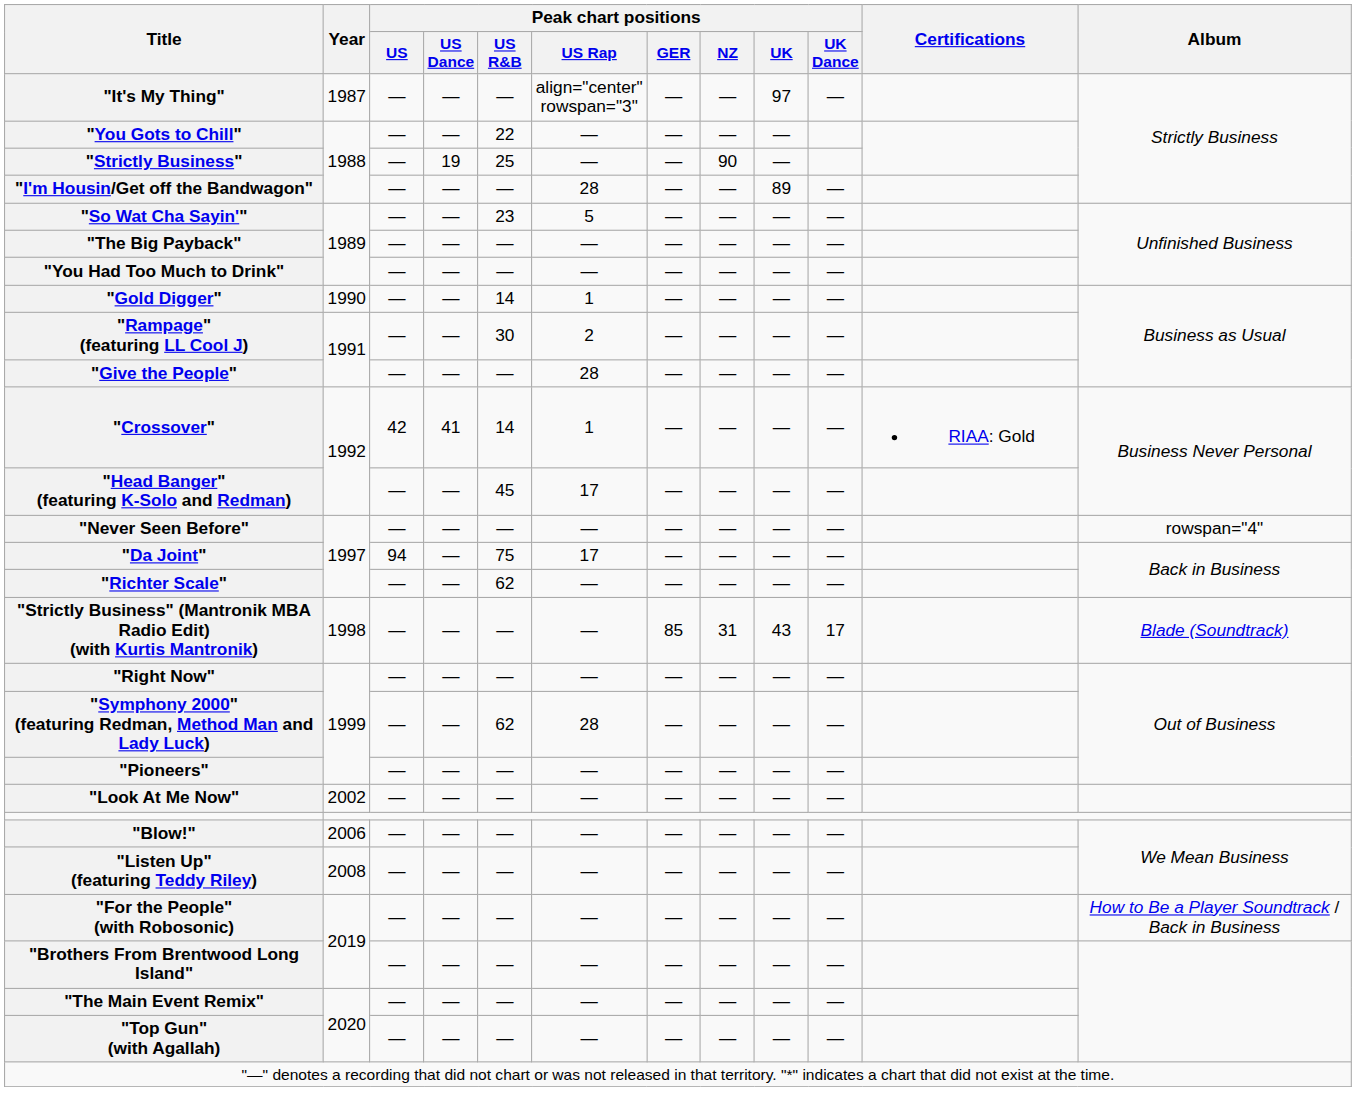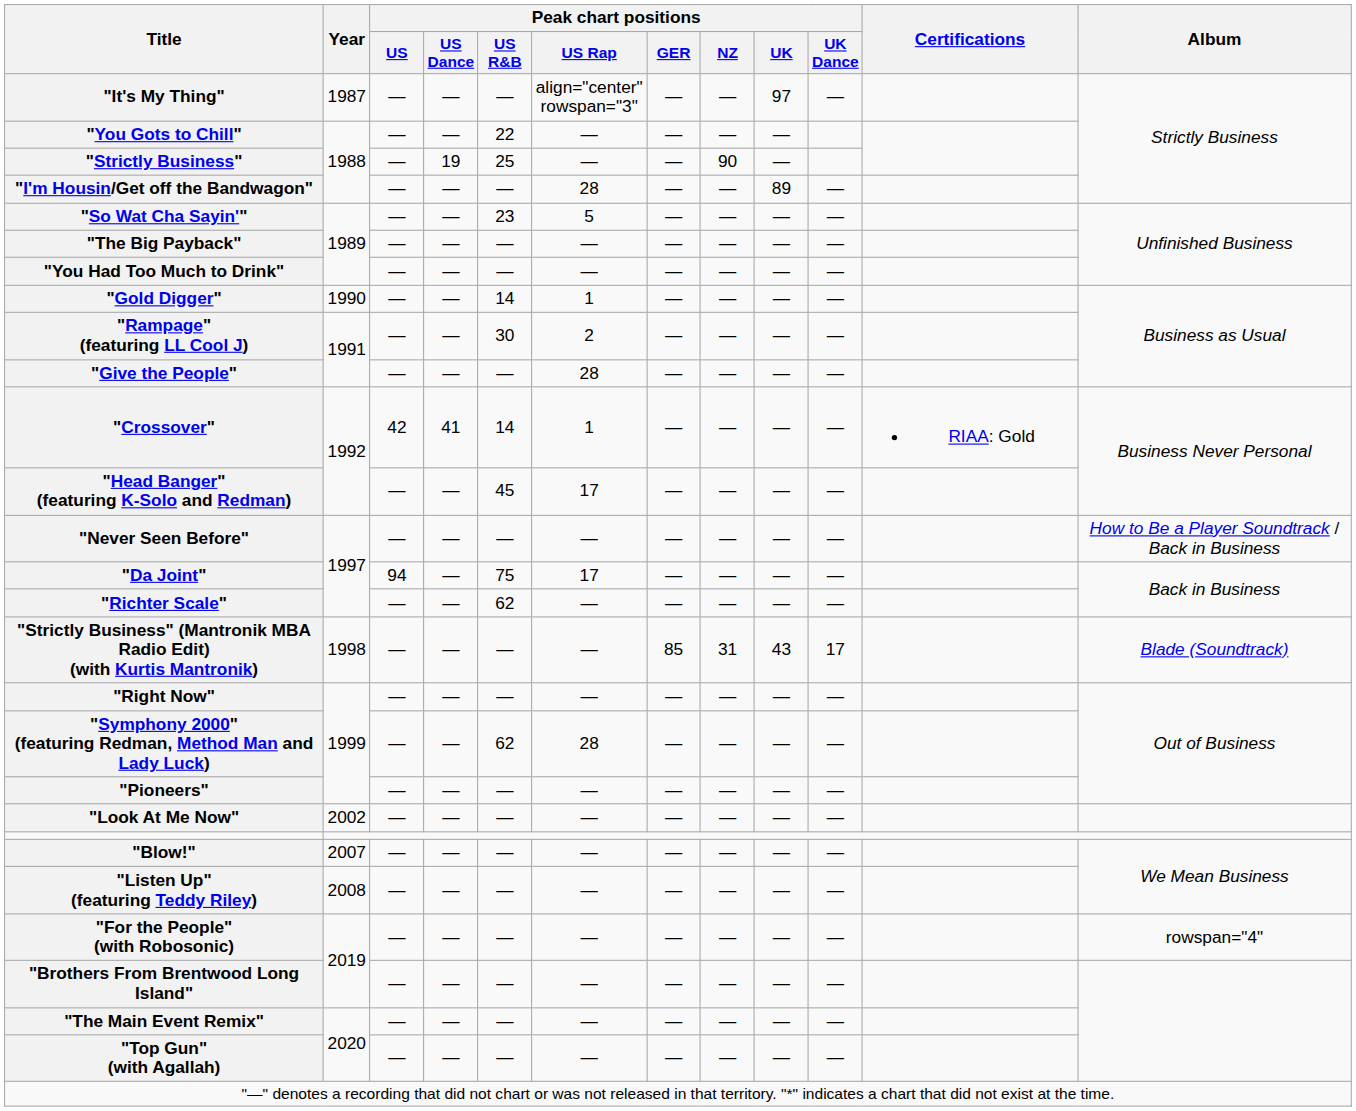(1214, 528) rowspan="4" -> (1214, 538) How to Be a Player Soundtrack / Back in Business
(347, 833) 2006 -> (347, 853) 2007
(1214, 917) How to Be a Player Soundtrack / Back in Business -> (1214, 937) rowspan="4"
